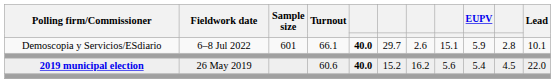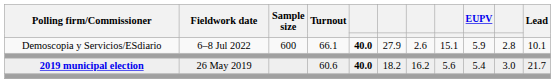(288, 45) 601 -> (288, 45) 600
(392, 45) 29.7 -> (392, 45) 27.9
(392, 66) 15.2 -> (392, 66) 18.2
(509, 66) 4.5 -> (509, 66) 3.0
(537, 66) 22.0 -> (537, 66) 21.7
